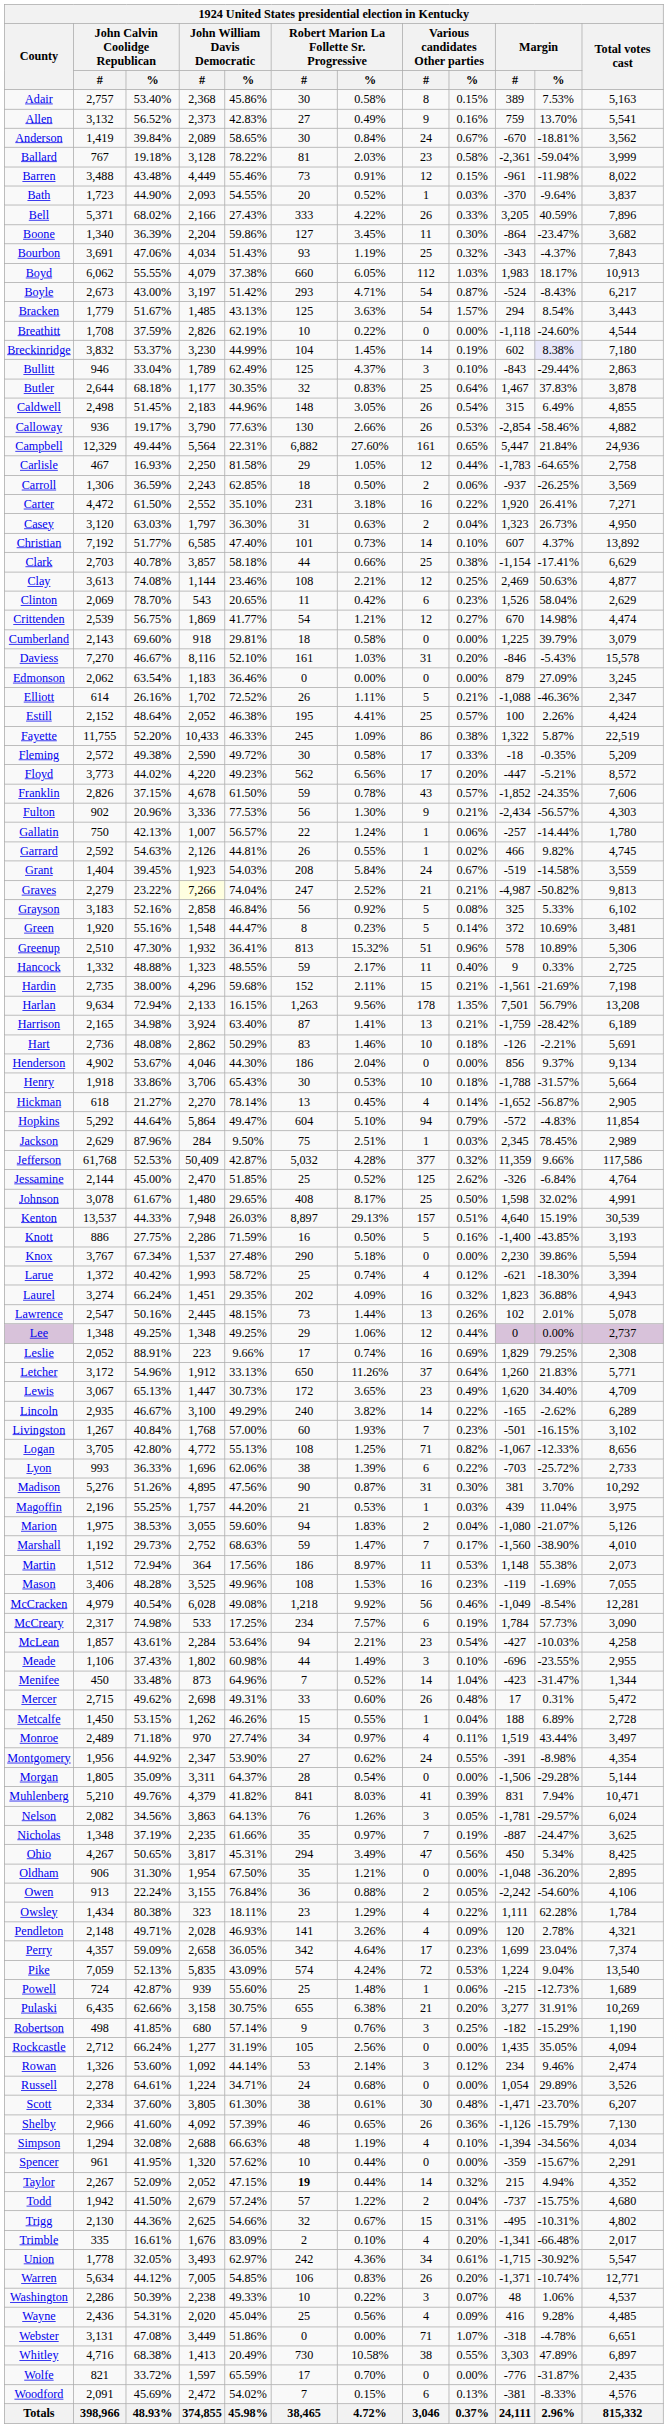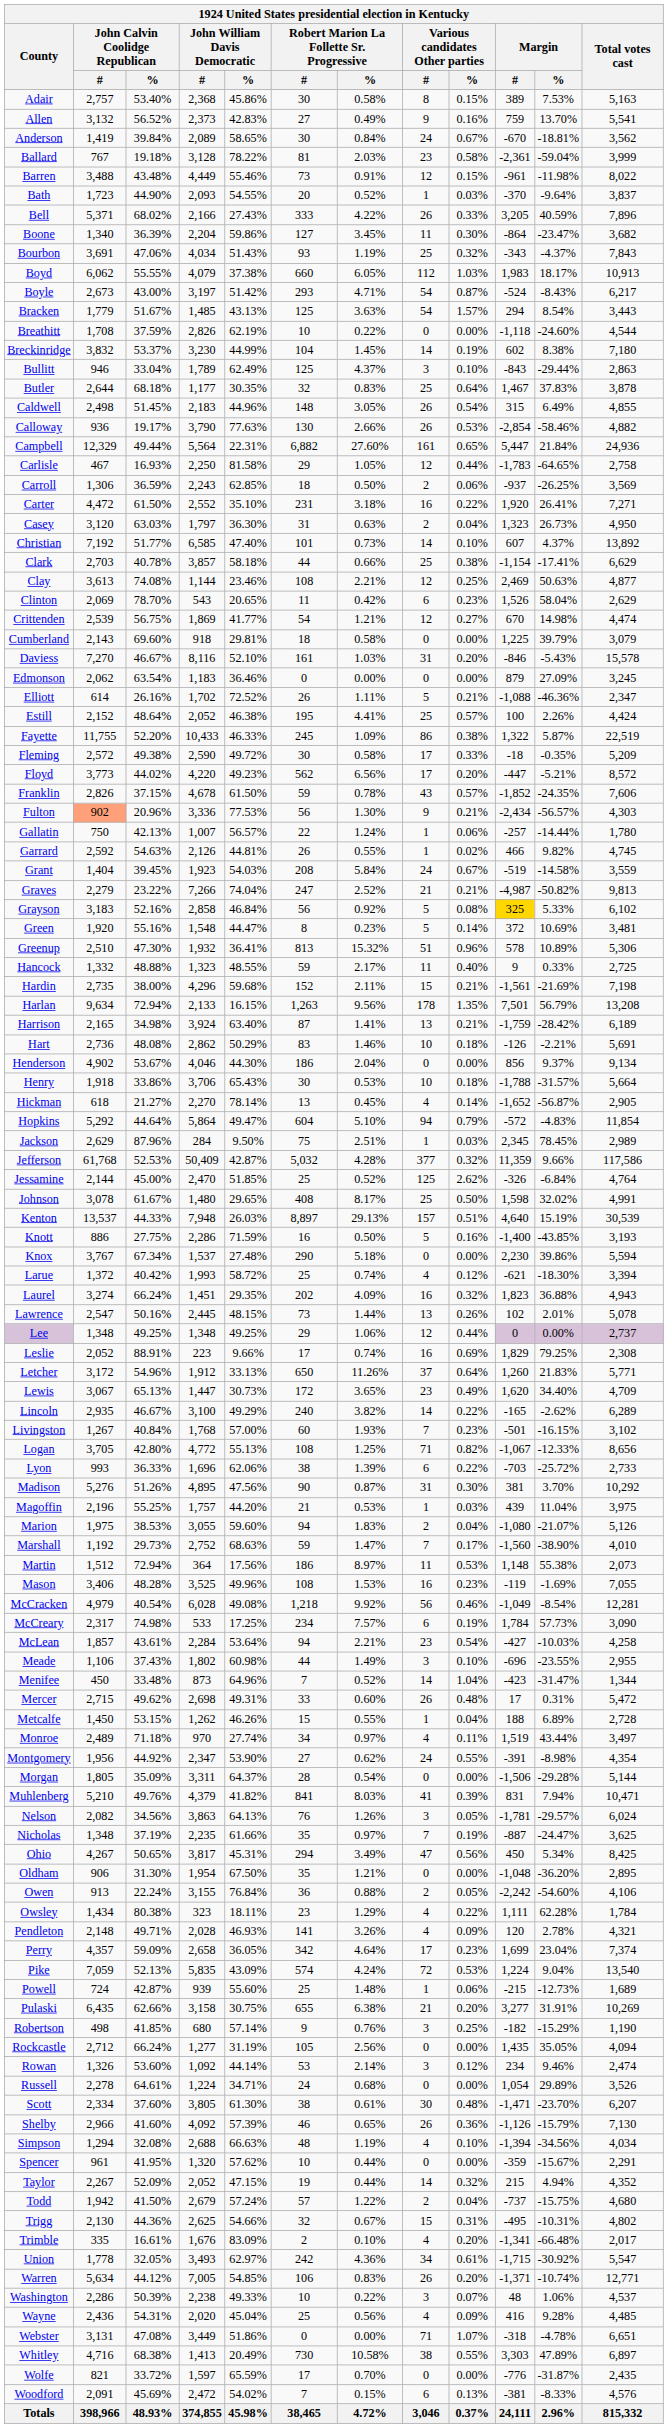(558, 350) lavender background -> (558, 350) no background
(100, 812) no background -> (100, 812) lightsalmon background
(202, 890) lightyellow background -> (202, 890) no background
(515, 909) no background -> (515, 909) gold background
(304, 2182) bold -> (304, 2182) normal
